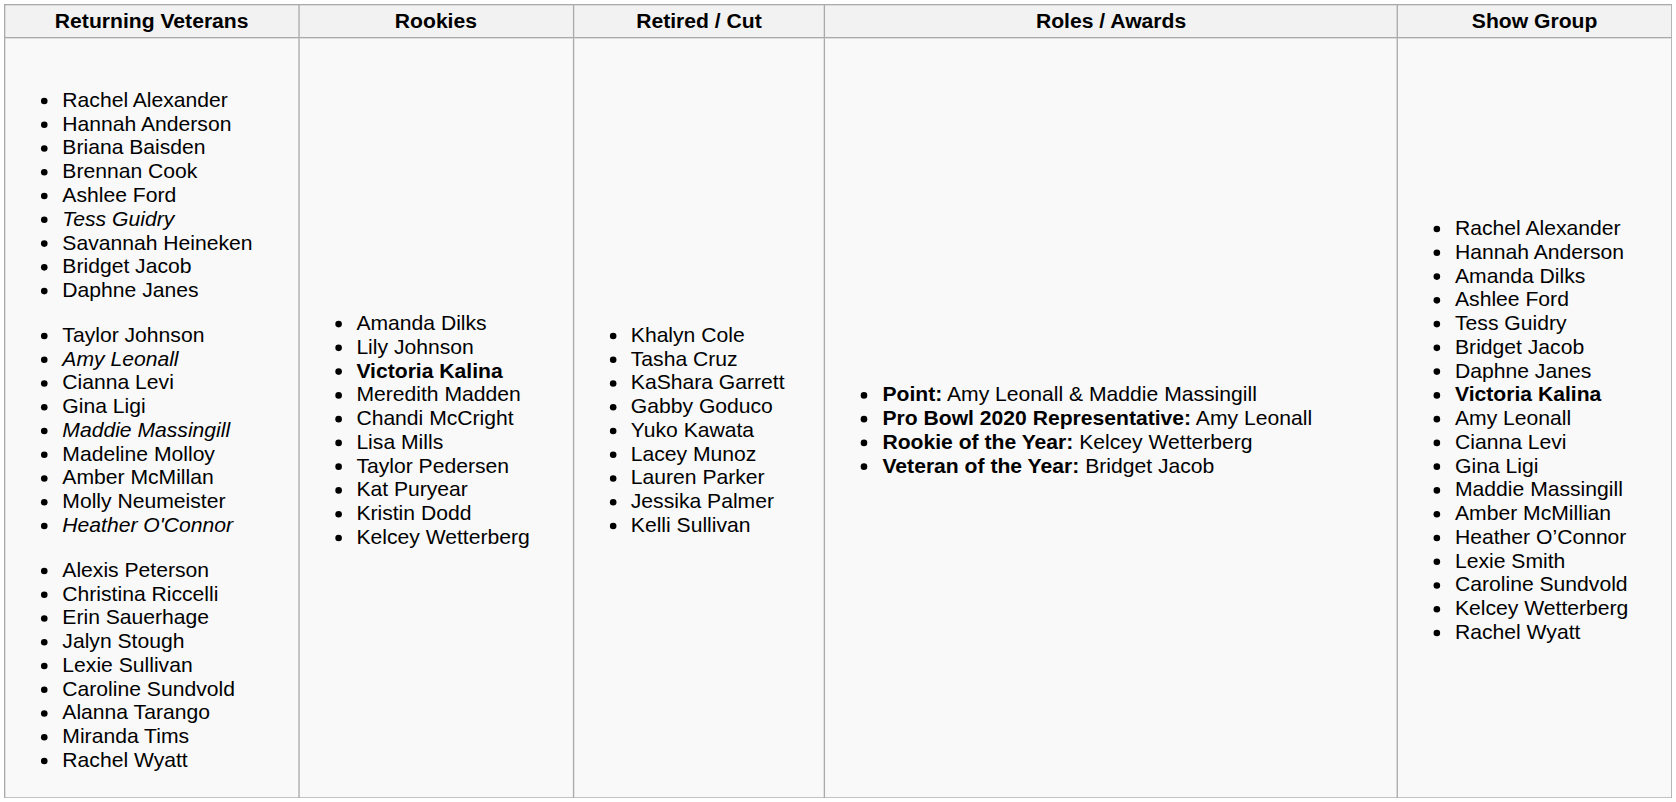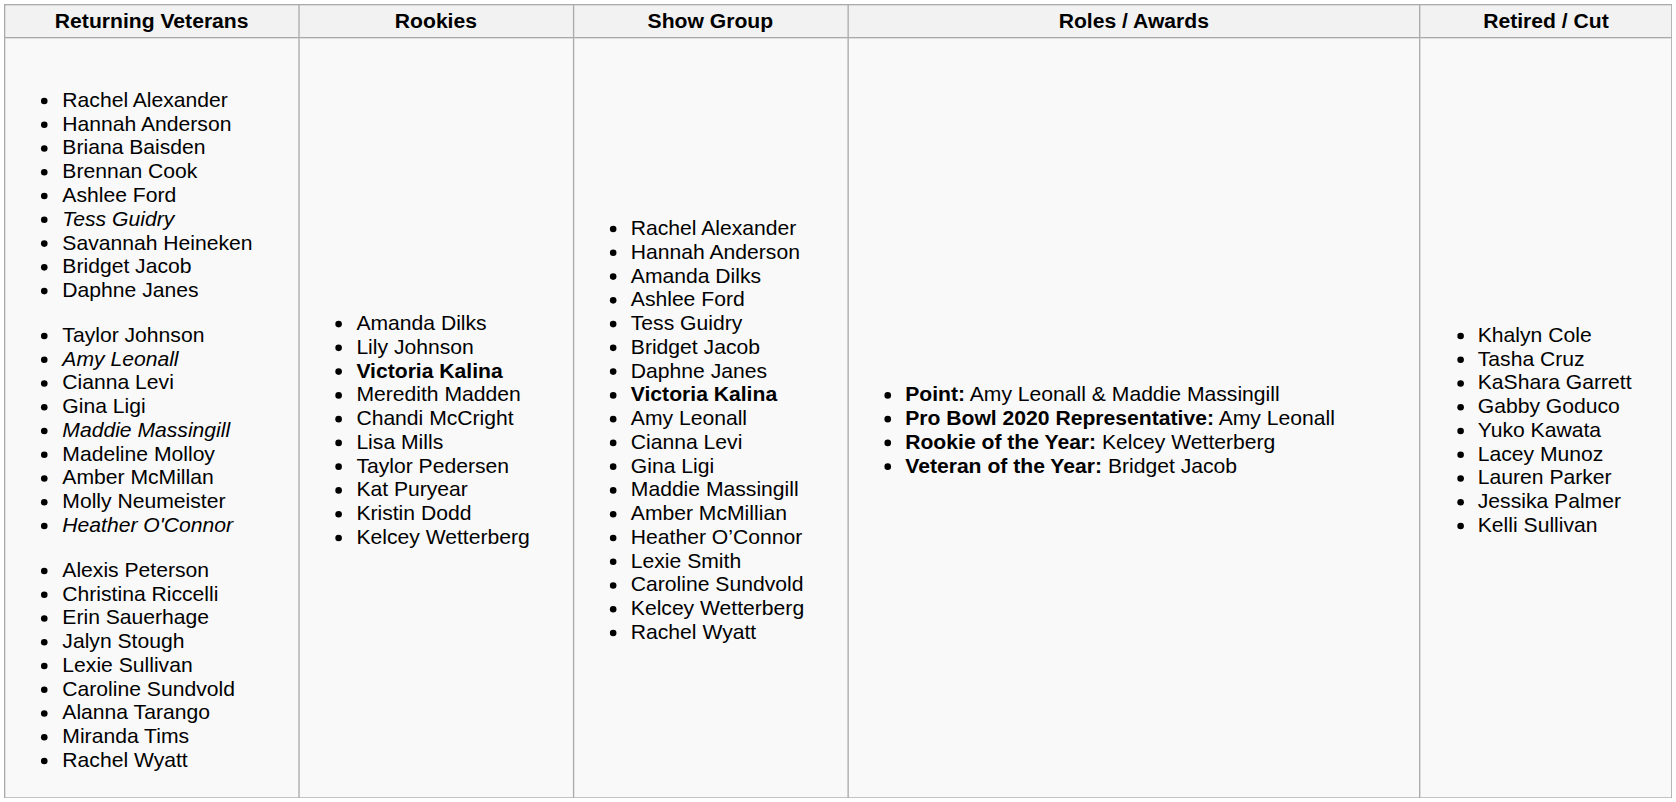columns swapped: (699, 21) <-> (1535, 21)
